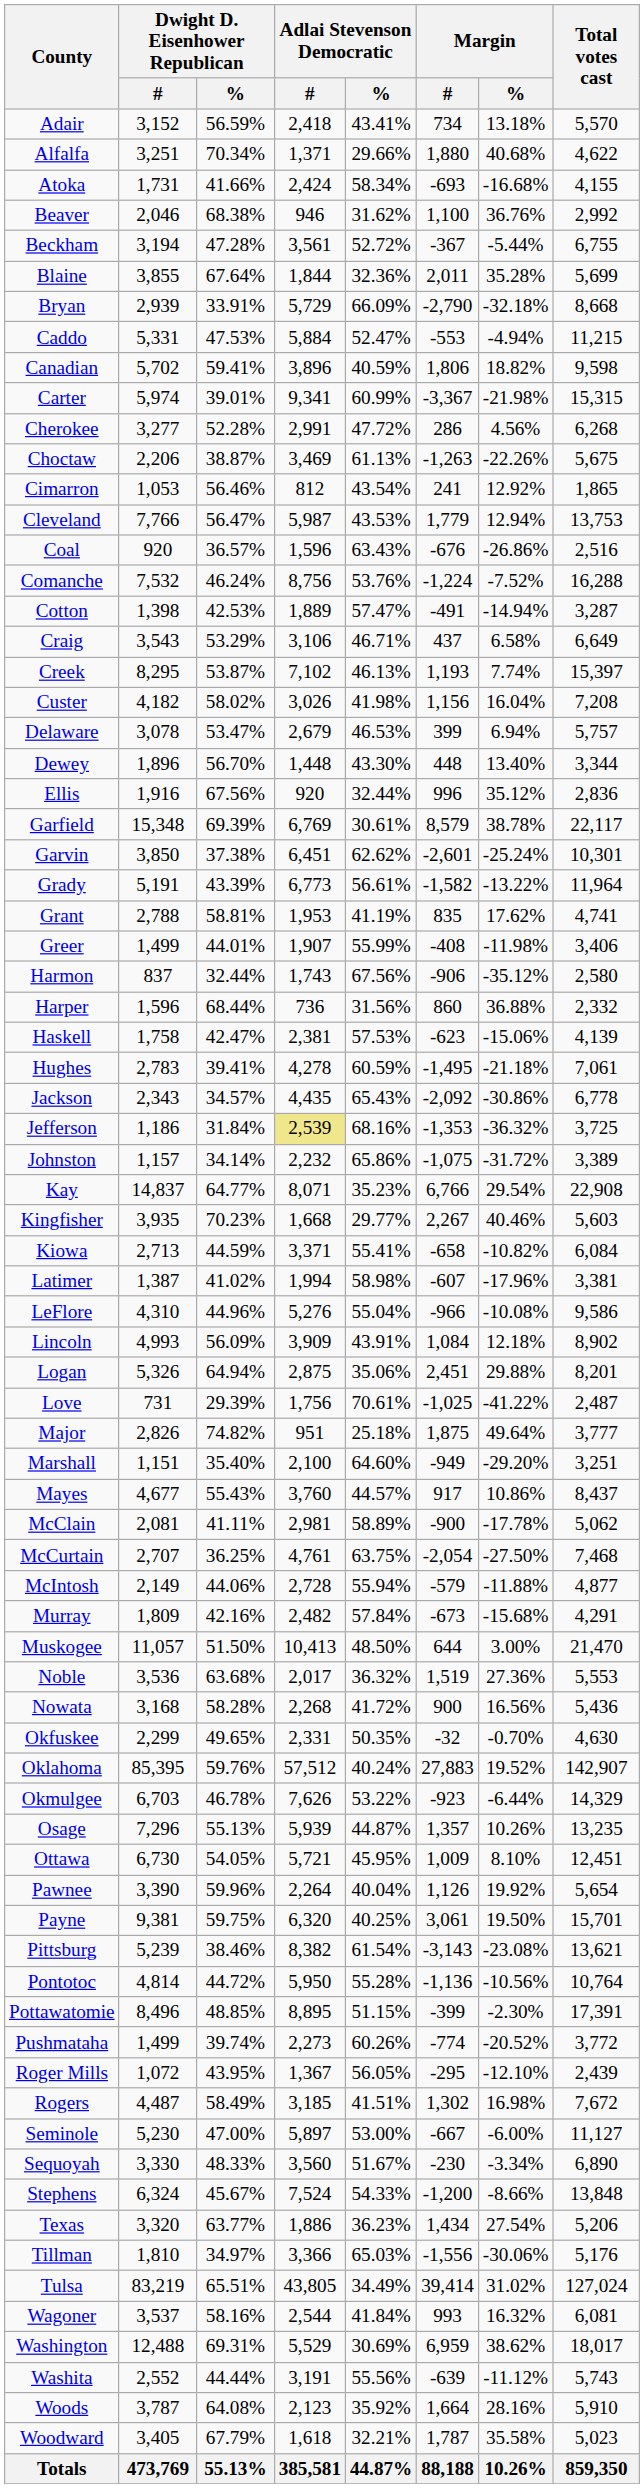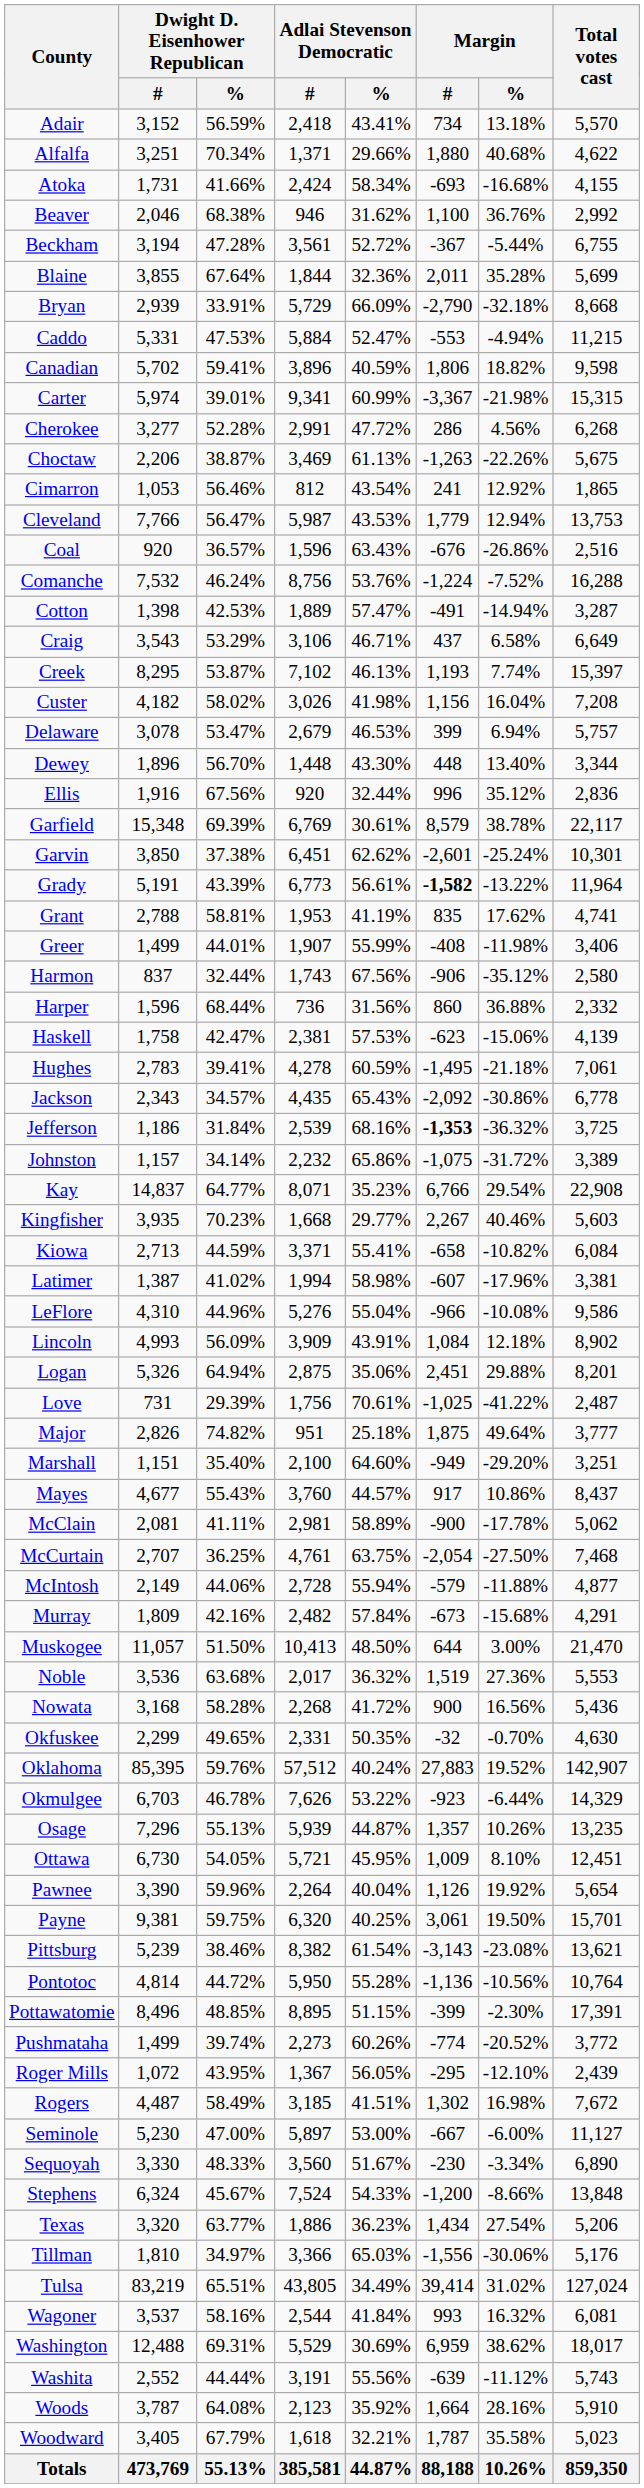(448, 885) normal -> (448, 885) bold
(310, 1128) khaki background -> (310, 1128) no background
(448, 1128) normal -> (448, 1128) bold
